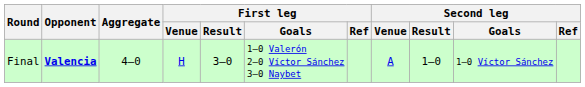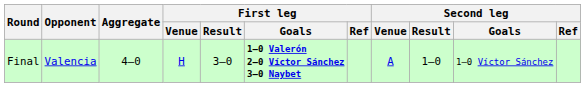(71, 61) bold -> (71, 61) normal
(296, 62) normal -> (296, 61) bold
